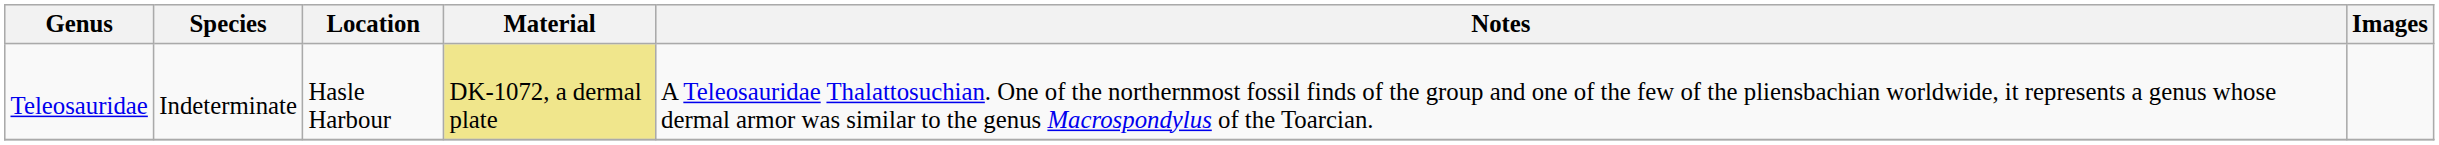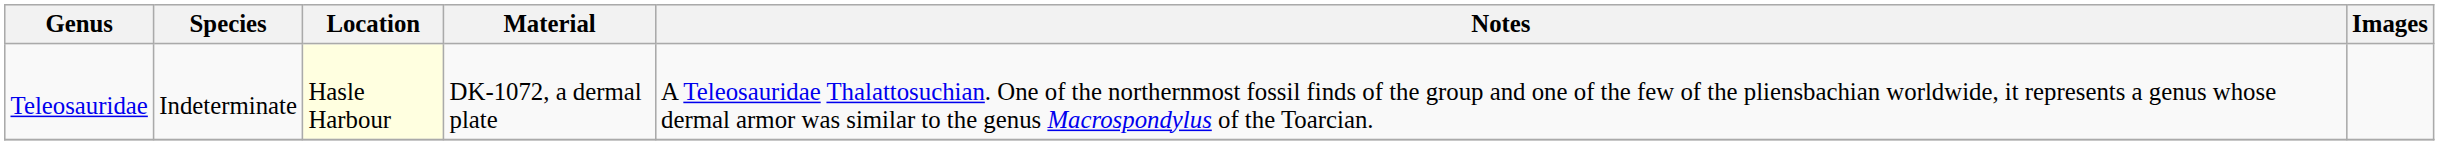(350, 105) no background -> (350, 105) lightyellow background
(546, 105) khaki background -> (546, 105) no background
